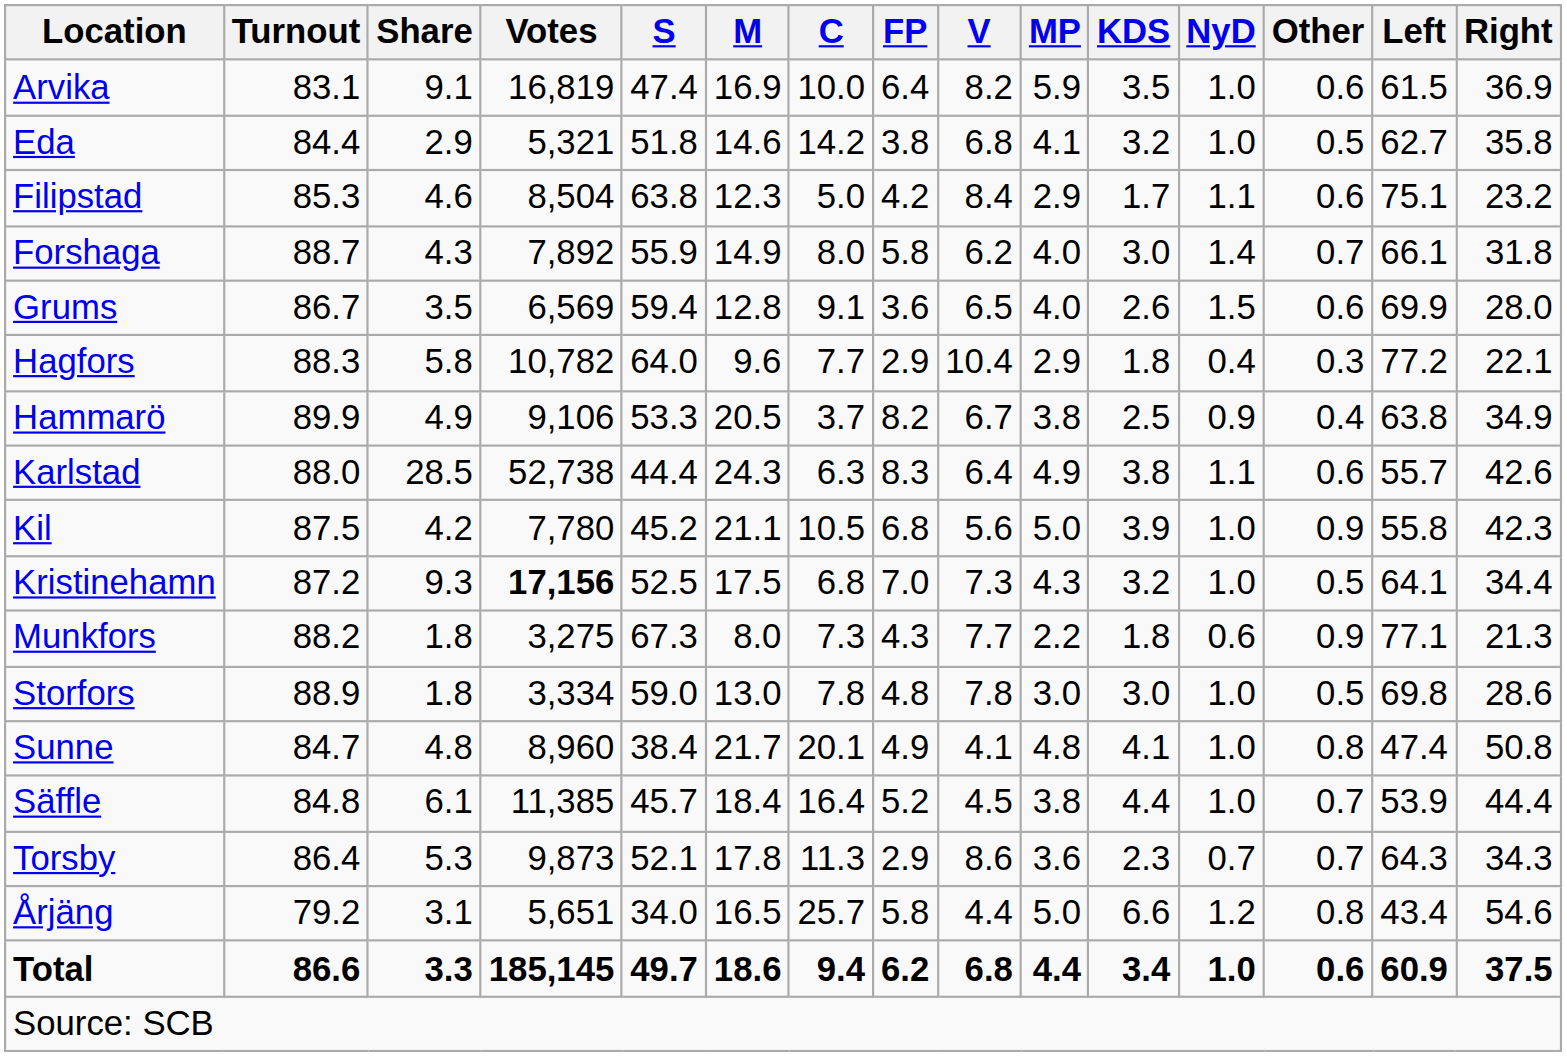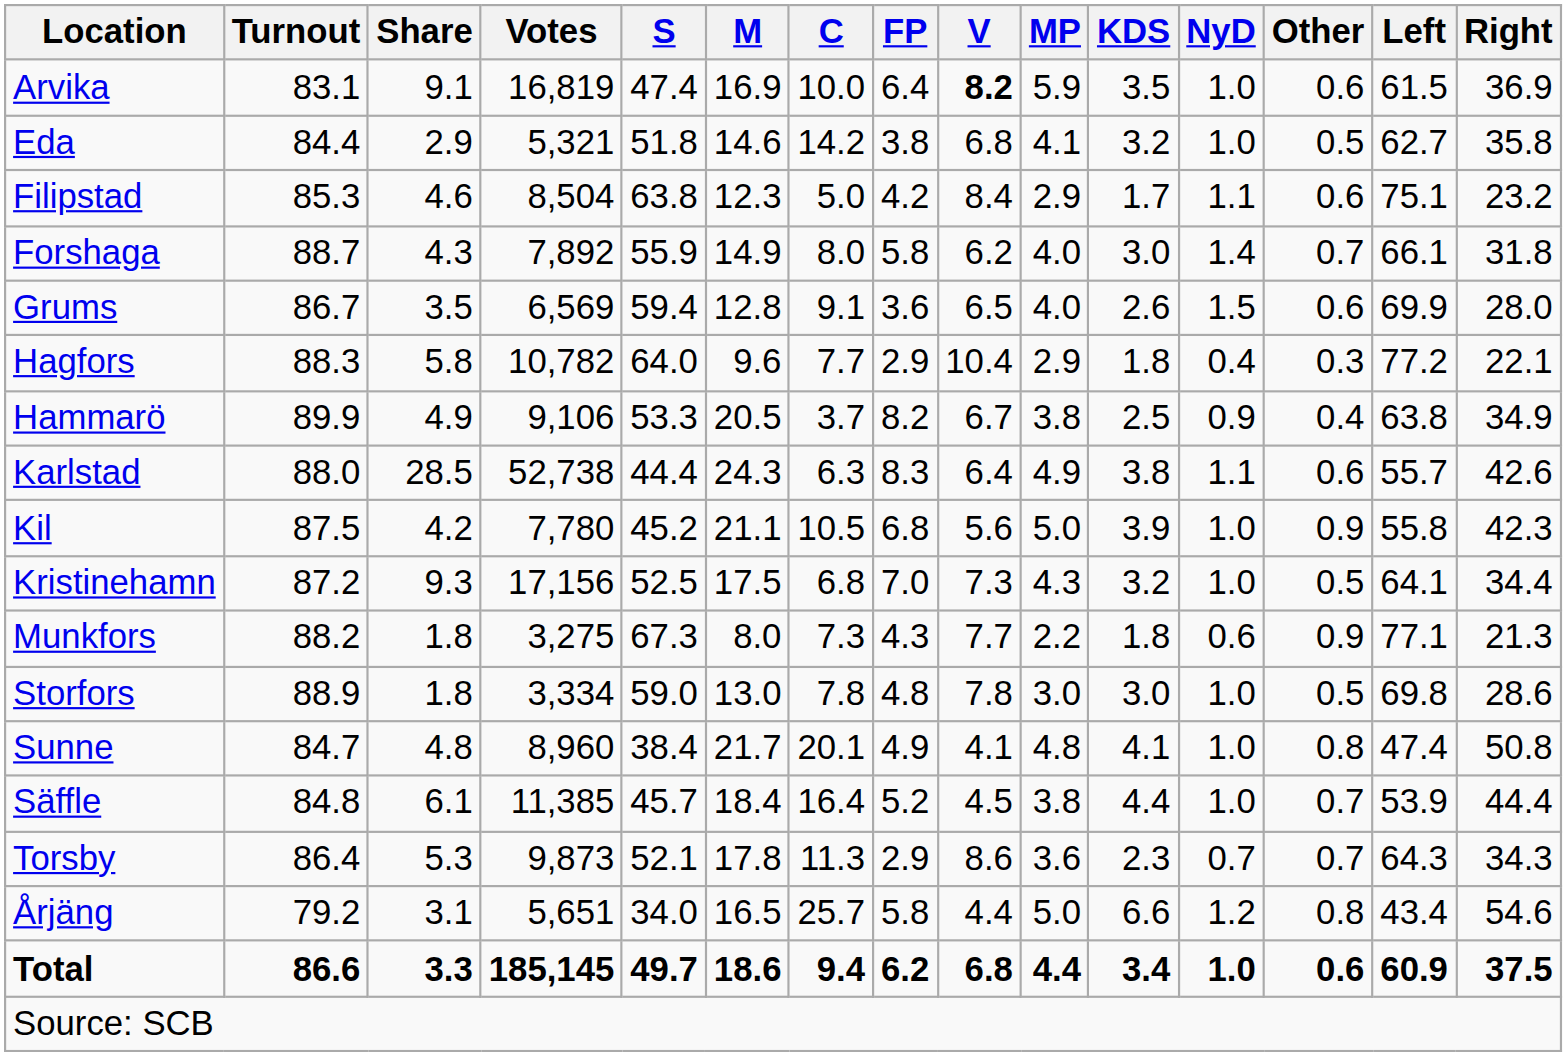(989, 87) normal -> (989, 87) bold
(561, 582) bold -> (561, 582) normal
